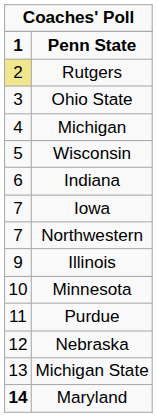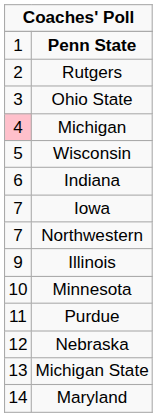(18, 45) bold -> (18, 45) normal
(18, 72) khaki background -> (18, 72) no background
(18, 126) no background -> (18, 126) pink background
(18, 398) bold -> (18, 398) normal
